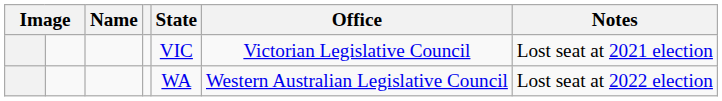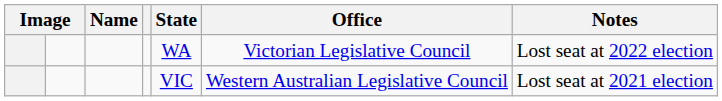(176, 50) VIC -> (176, 50) WA
(615, 50) Lost seat at 2021 election -> (615, 50) Lost seat at 2022 election
(176, 80) WA -> (176, 80) VIC
(615, 80) Lost seat at 2022 election -> (615, 80) Lost seat at 2021 election
